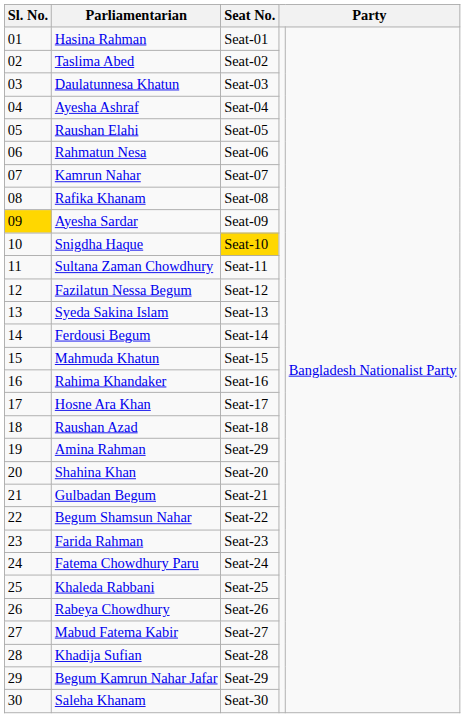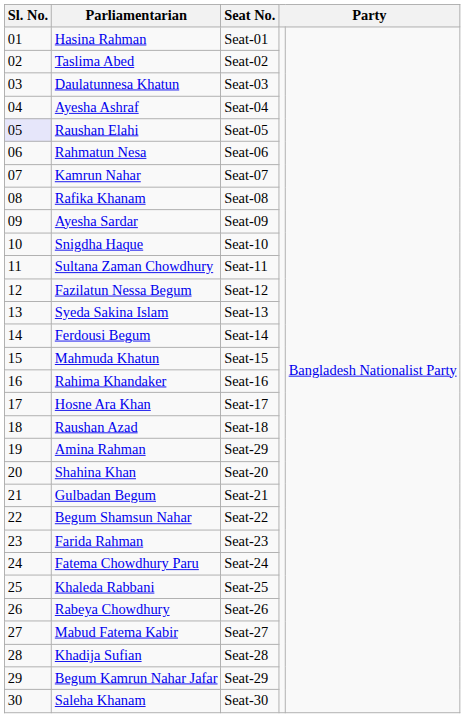(15, 130) no background -> (15, 130) lavender background
(15, 221) gold background -> (15, 221) no background
(246, 244) gold background -> (246, 244) no background
